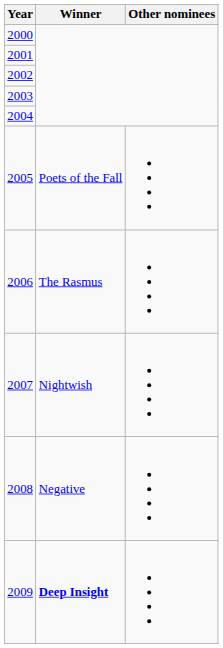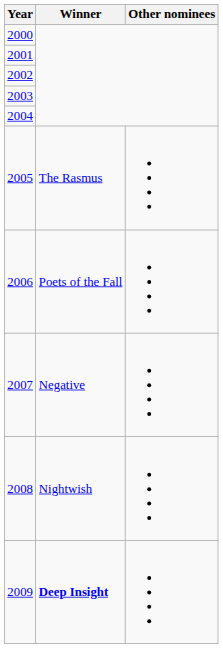(81, 178) Poets of the Fall -> (71, 178) The Rasmus
(71, 281) The Rasmus -> (81, 281) Poets of the Fall
(66, 385) Nightwish -> (62, 385) Negative
(62, 488) Negative -> (66, 488) Nightwish
